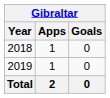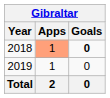(52, 48) no background -> (52, 48) lightsalmon background
(87, 48) normal -> (87, 48) bold
